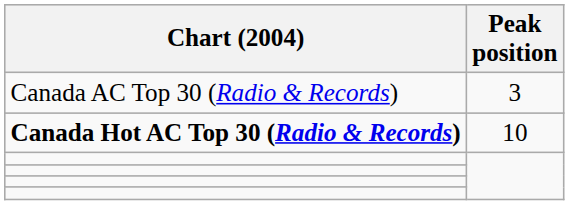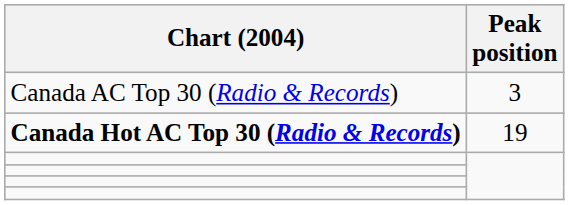(515, 132) 10 -> (515, 132) 19
